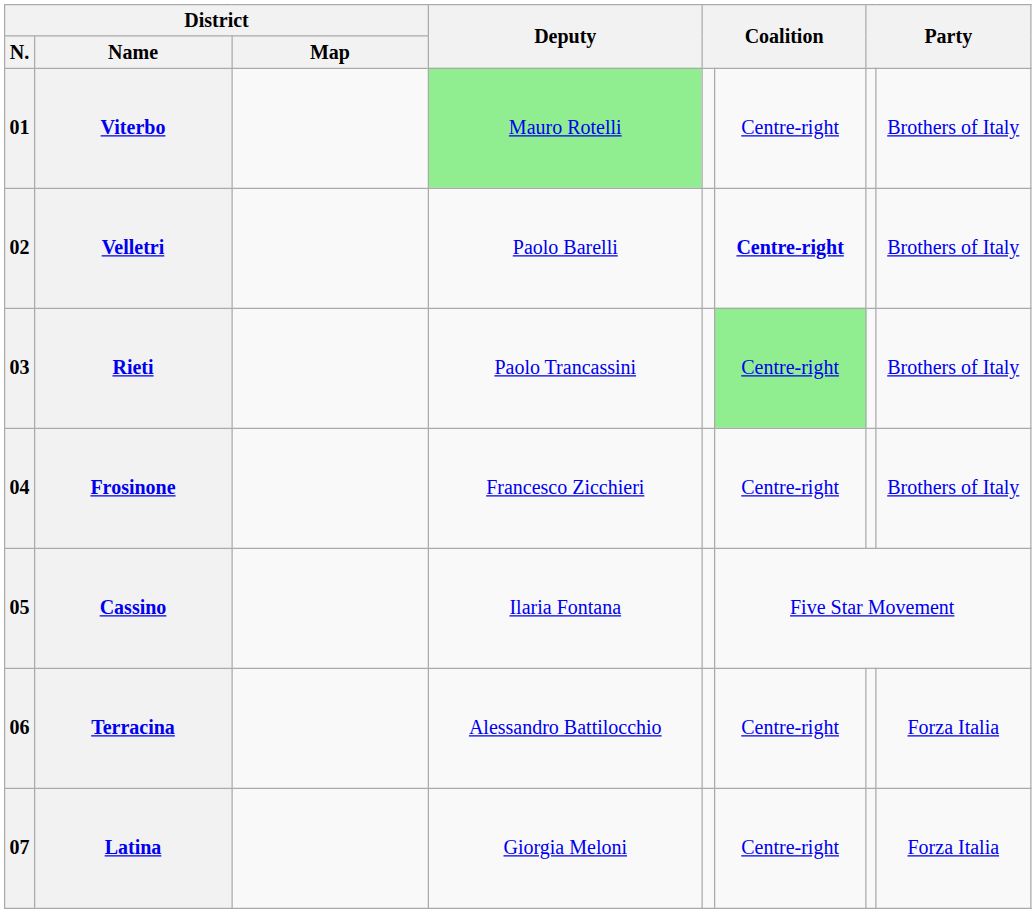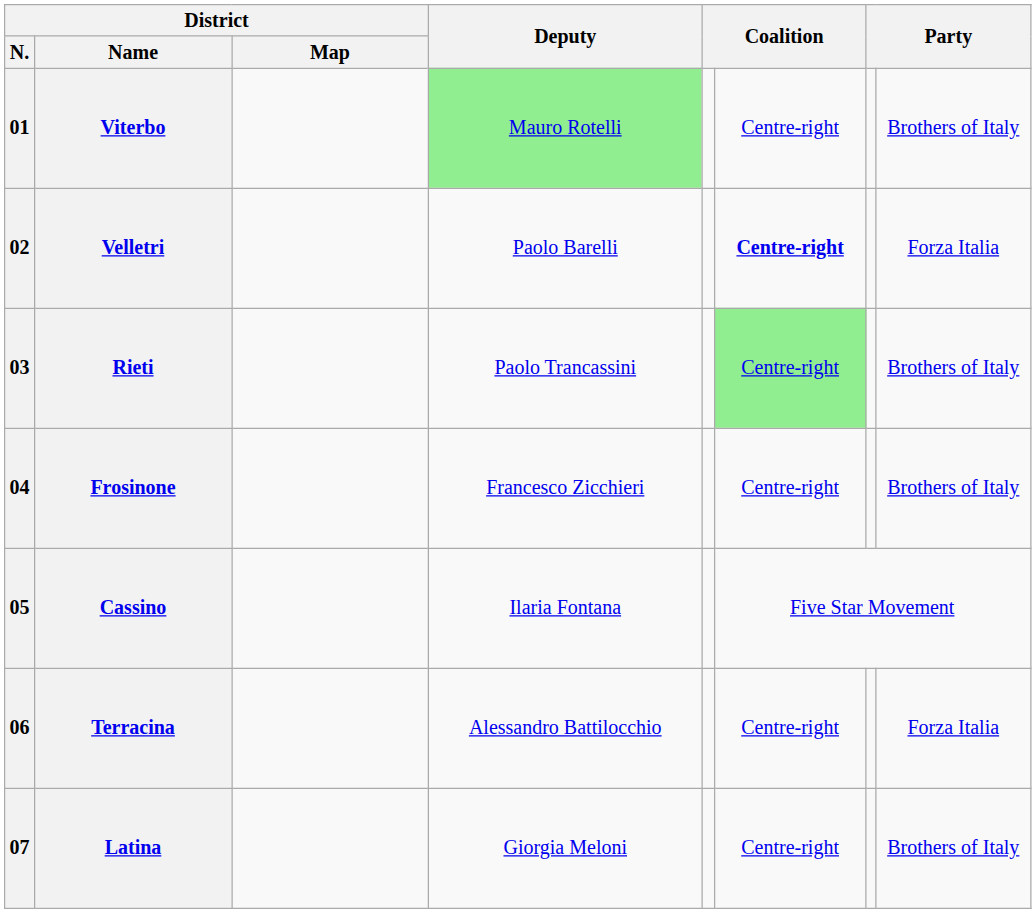(953, 247) Brothers of Italy -> (953, 247) Forza Italia
(953, 847) Forza Italia -> (953, 847) Brothers of Italy
